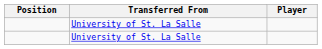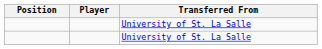columns swapped: (292, 11) <-> (168, 11)
